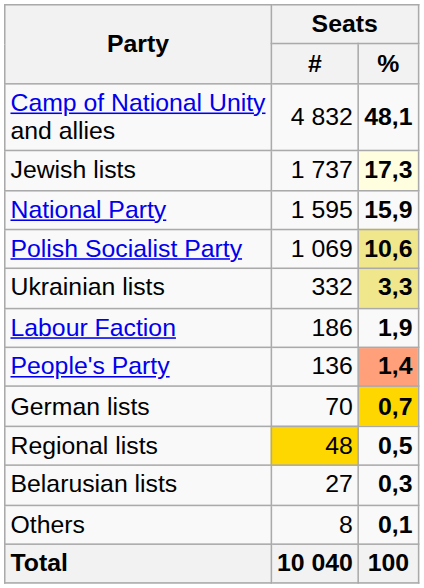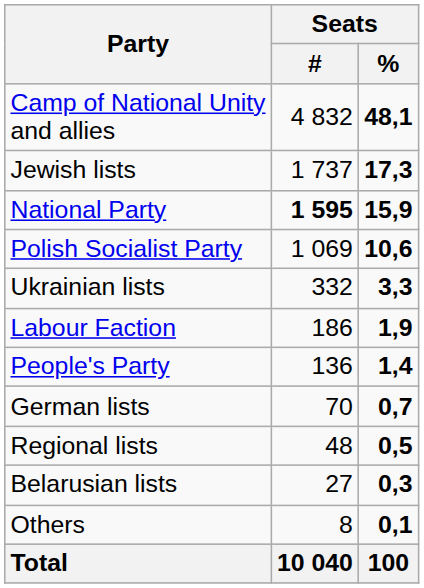(388, 170) lightyellow background -> (388, 170) no background
(322, 209) normal -> (322, 209) bold
(388, 248) khaki background -> (388, 248) no background
(395, 288) khaki background -> (395, 288) no background
(395, 366) lightsalmon background -> (395, 366) no background
(395, 406) gold background -> (395, 406) no background
(339, 445) gold background -> (339, 445) no background
